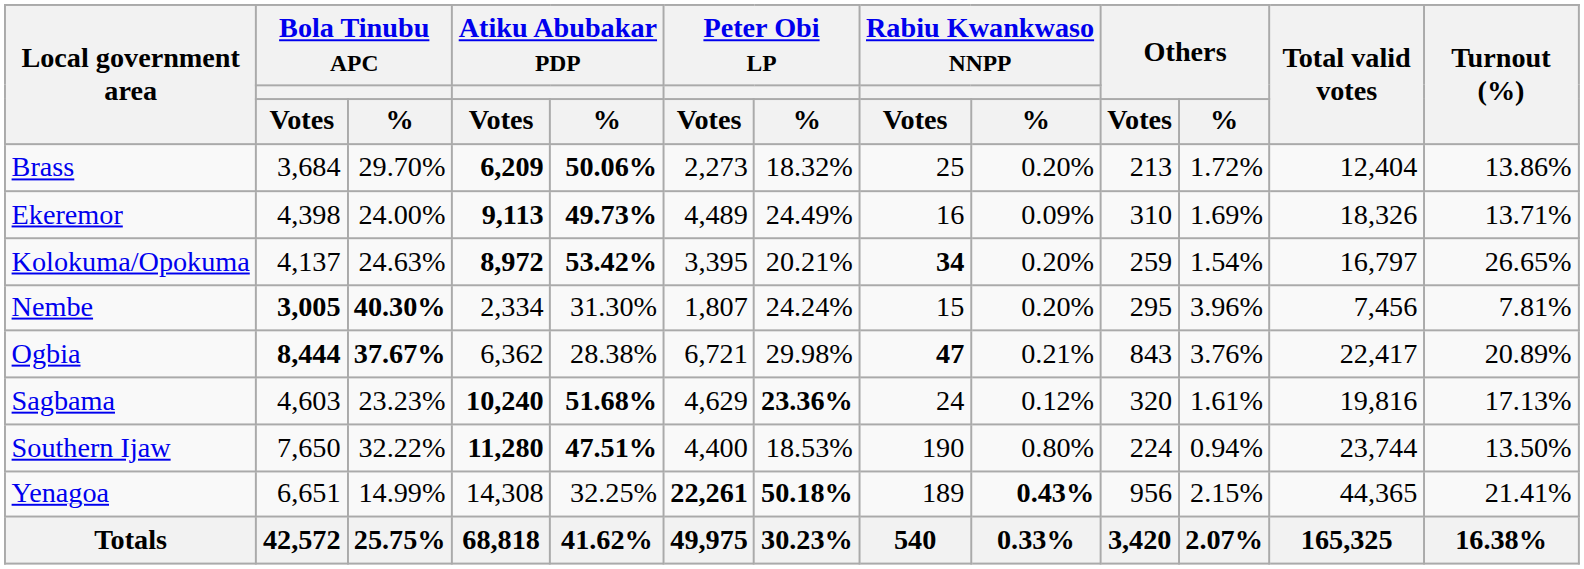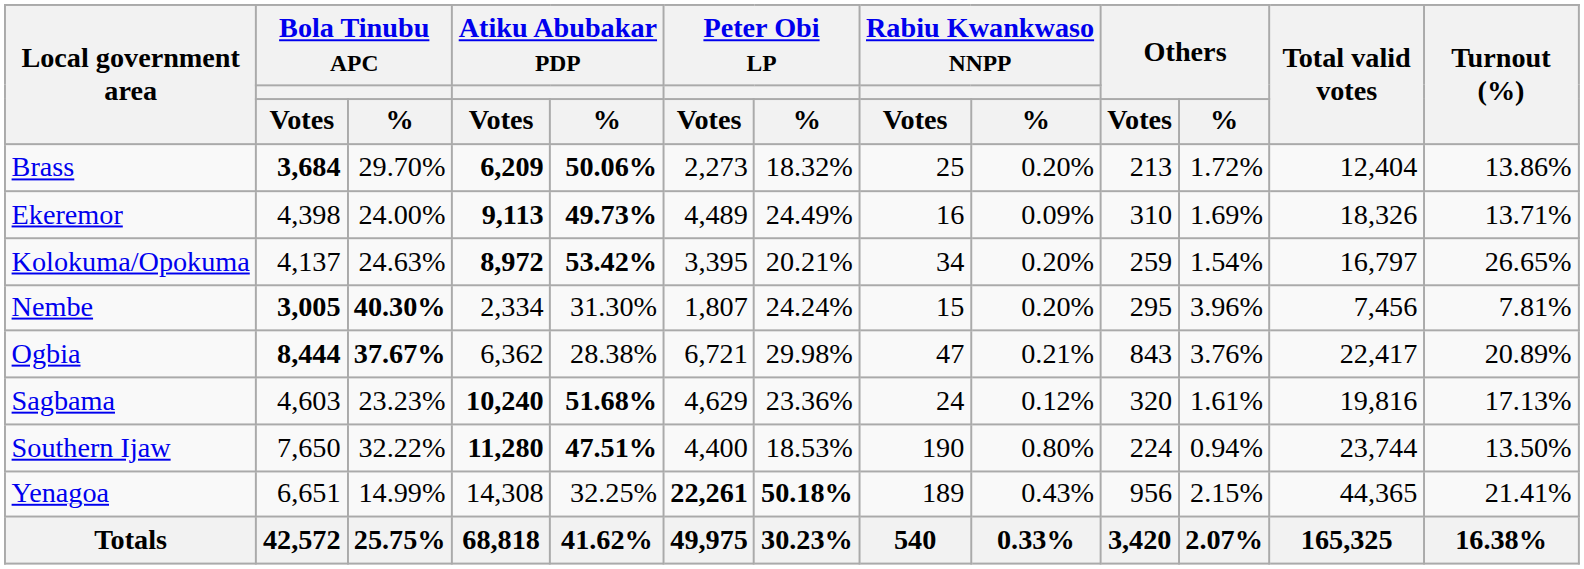(309, 167) normal -> (309, 167) bold
(950, 260) bold -> (950, 260) normal
(950, 354) bold -> (950, 354) normal
(807, 400) bold -> (809, 400) normal
(1055, 493) bold -> (1058, 493) normal
